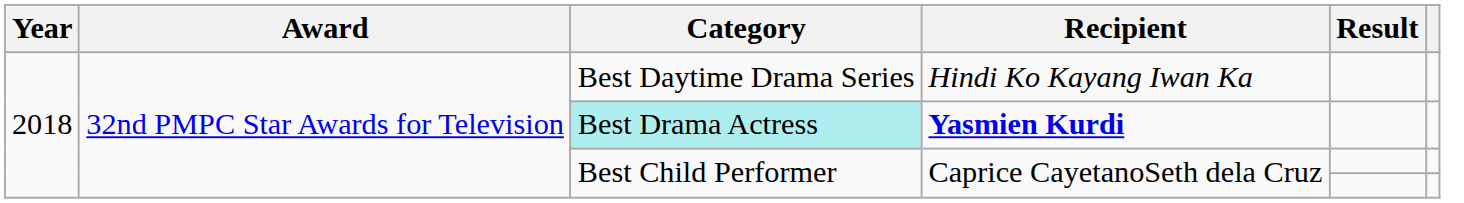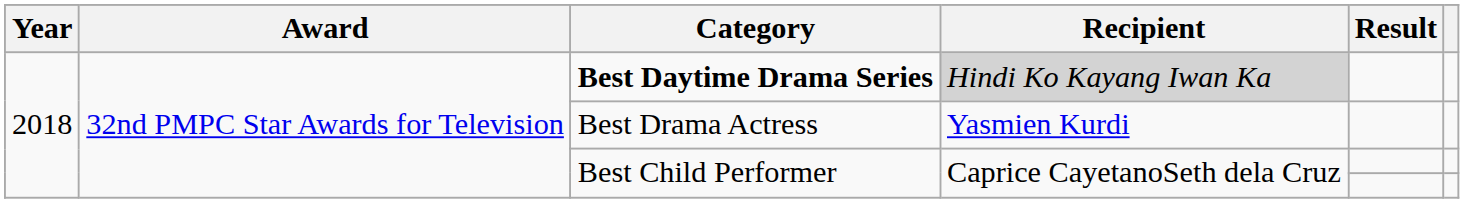(746, 76) normal -> (755, 76) bold
(1091, 76) no background -> (1109, 76) lightgrey background
(698, 124) paleturquoise background -> (698, 124) no background
(1026, 124) bold -> (1038, 124) normal
